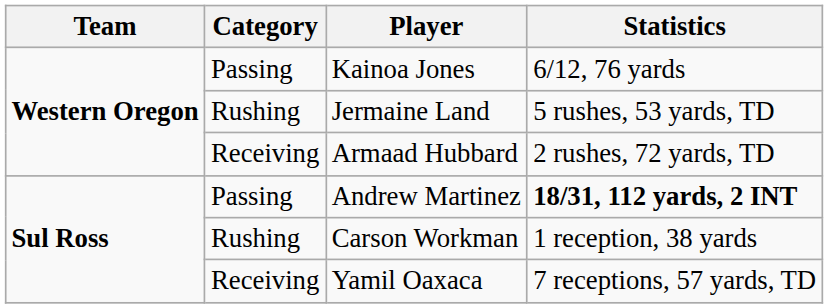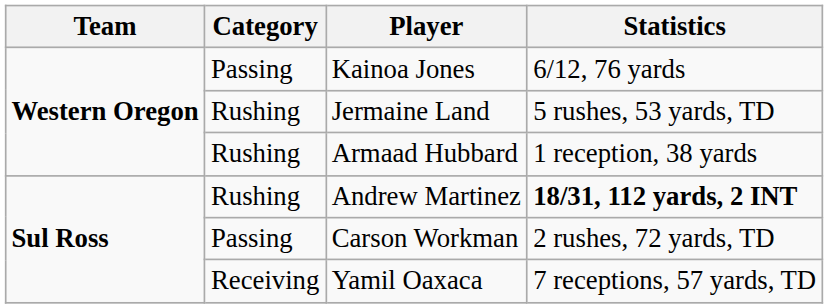(265, 153) Receiving -> (256, 153) Rushing
(654, 153) 2 rushes, 72 yards, TD -> (645, 153) 1 reception, 38 yards
(252, 195) Passing -> (256, 195) Rushing
(256, 238) Rushing -> (252, 238) Passing
(645, 238) 1 reception, 38 yards -> (654, 238) 2 rushes, 72 yards, TD
